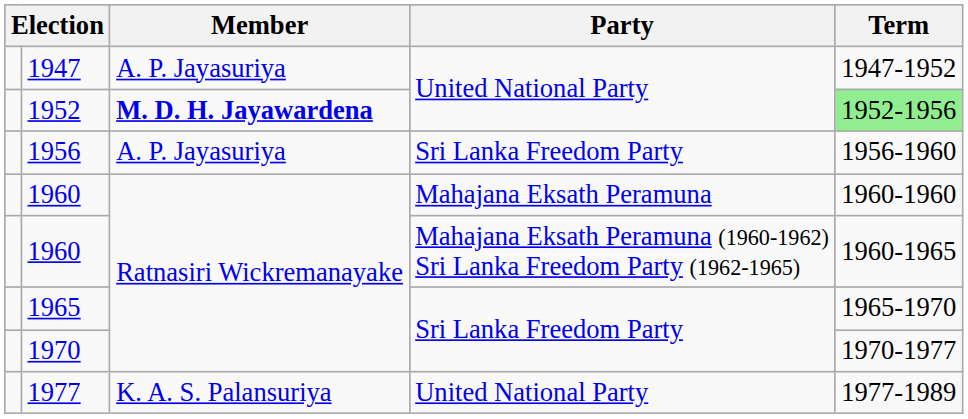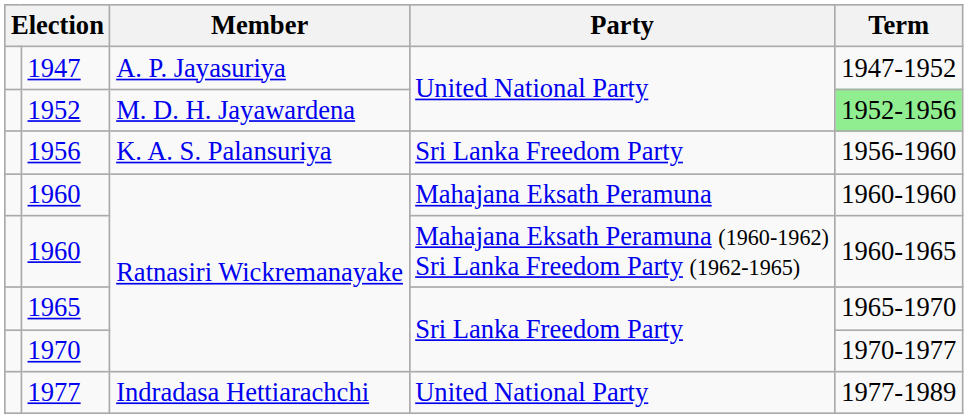(245, 109) bold -> (236, 109) normal
(201, 151) A. P. Jayasuriya -> (224, 151) K. A. S. Palansuriya
(224, 392) K. A. S. Palansuriya -> (243, 392) Indradasa Hettiarachchi
